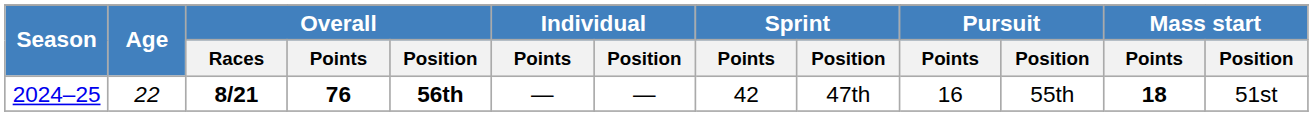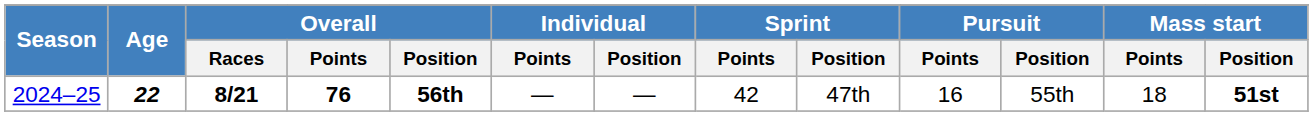(147, 93) normal -> (147, 93) bold
(1154, 93) bold -> (1154, 93) normal
(1256, 93) normal -> (1256, 93) bold
